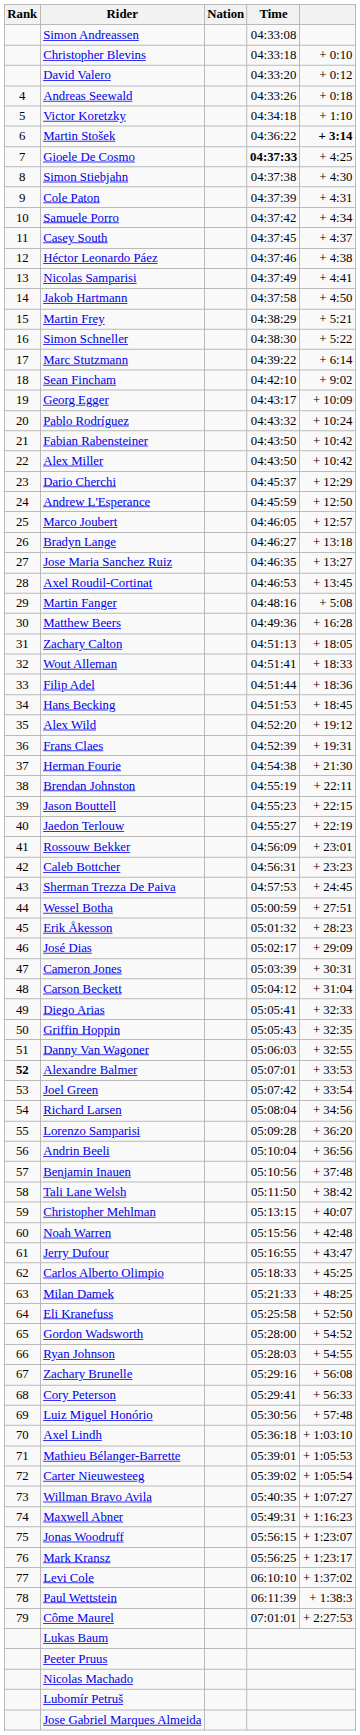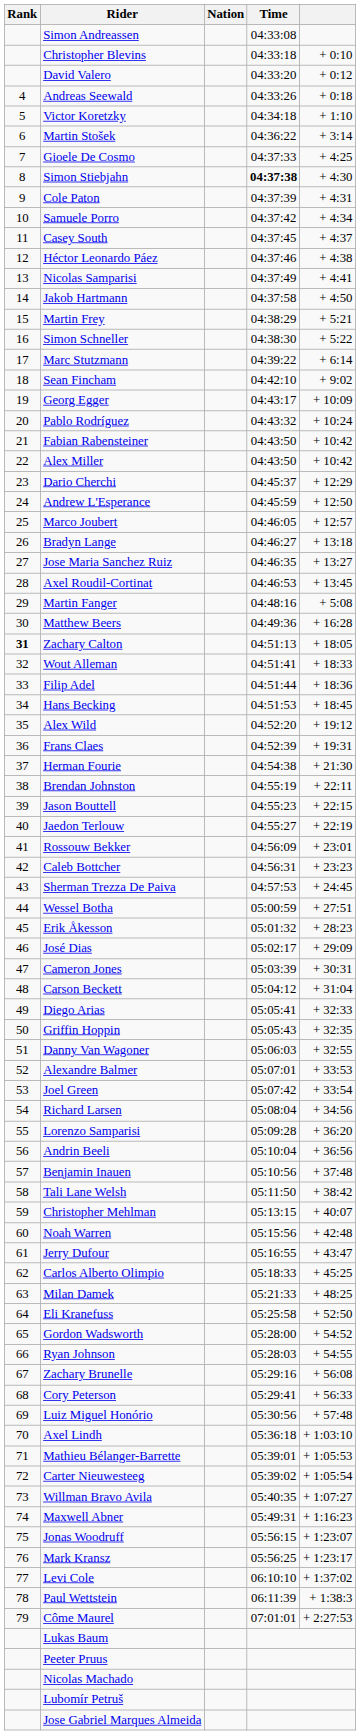(335, 136) bold -> (336, 136) normal
(274, 156) bold -> (274, 156) normal
(274, 177) normal -> (274, 177) bold
(22, 643) normal -> (22, 643) bold
(22, 1070) bold -> (22, 1070) normal
